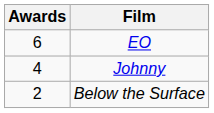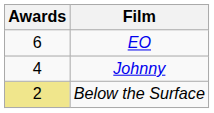(37, 94) no background -> (37, 94) khaki background
